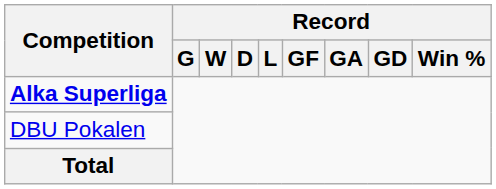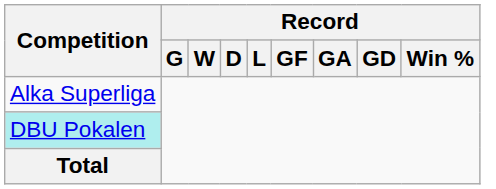(88, 93) bold -> (83, 93) normal
(78, 129) no background -> (78, 129) paleturquoise background
